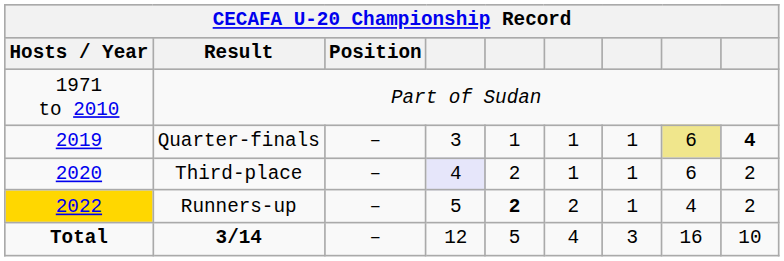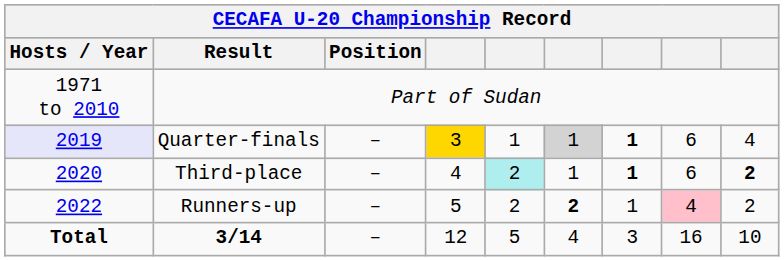(79, 141) no background -> (79, 141) lavender background
(456, 141) no background -> (456, 141) gold background
(573, 141) no background -> (573, 141) lightgrey background
(632, 141) normal -> (632, 141) bold
(691, 141) khaki background -> (691, 141) no background
(750, 141) bold -> (750, 141) normal
(456, 174) lavender background -> (456, 174) no background
(515, 174) no background -> (515, 174) paleturquoise background
(632, 174) normal -> (632, 174) bold
(750, 174) normal -> (750, 174) bold
(79, 206) gold background -> (79, 206) no background
(515, 206) bold -> (515, 206) normal
(573, 206) normal -> (573, 206) bold
(691, 206) no background -> (691, 206) pink background
